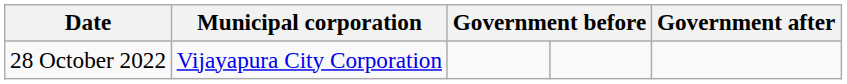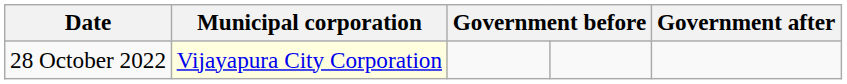(309, 59) no background -> (309, 59) lightyellow background
